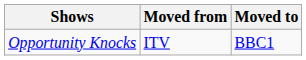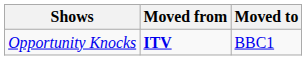(157, 42) normal -> (158, 42) bold
